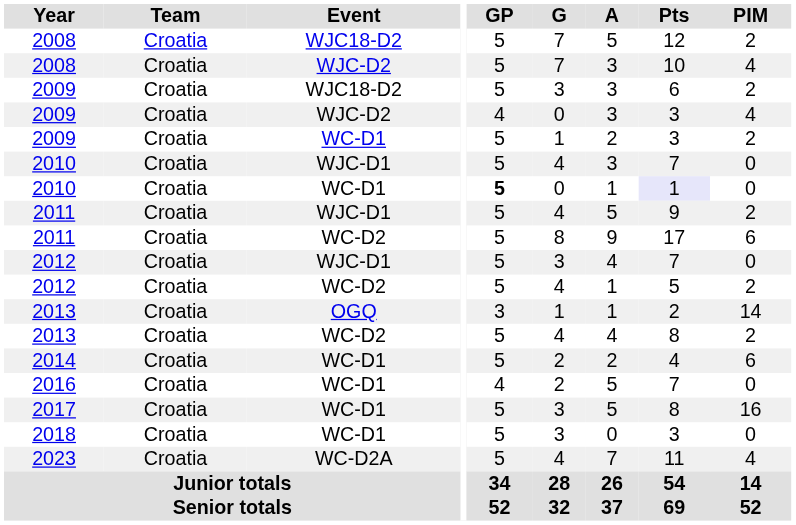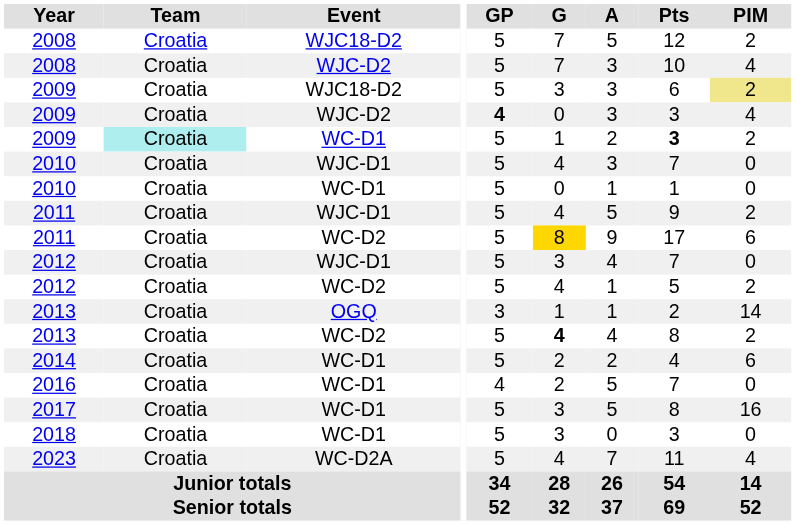(751, 89) no background -> (751, 89) khaki background
(499, 114) normal -> (499, 114) bold
(175, 139) no background -> (175, 139) paleturquoise background
(674, 139) normal -> (674, 139) bold
(499, 188) bold -> (499, 188) normal
(674, 188) lavender background -> (674, 188) no background
(559, 237) no background -> (559, 237) gold background
(559, 335) normal -> (559, 335) bold
